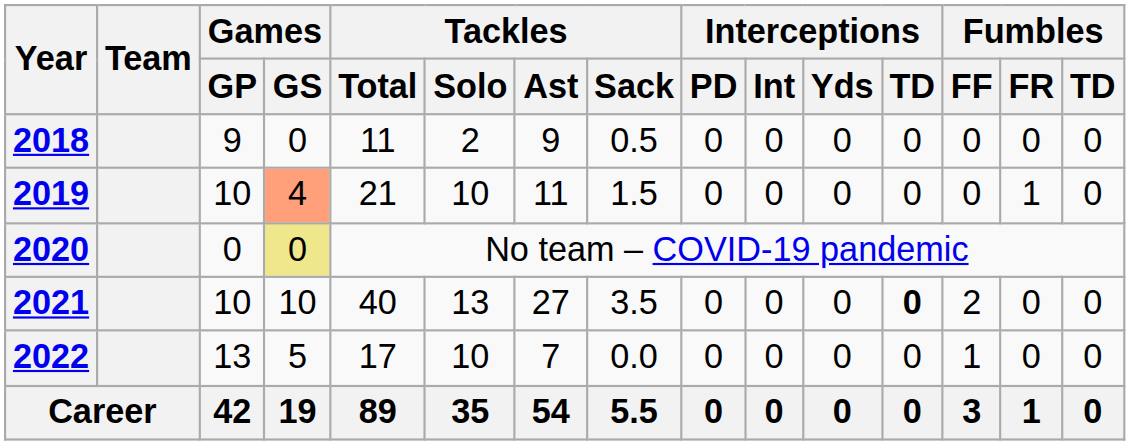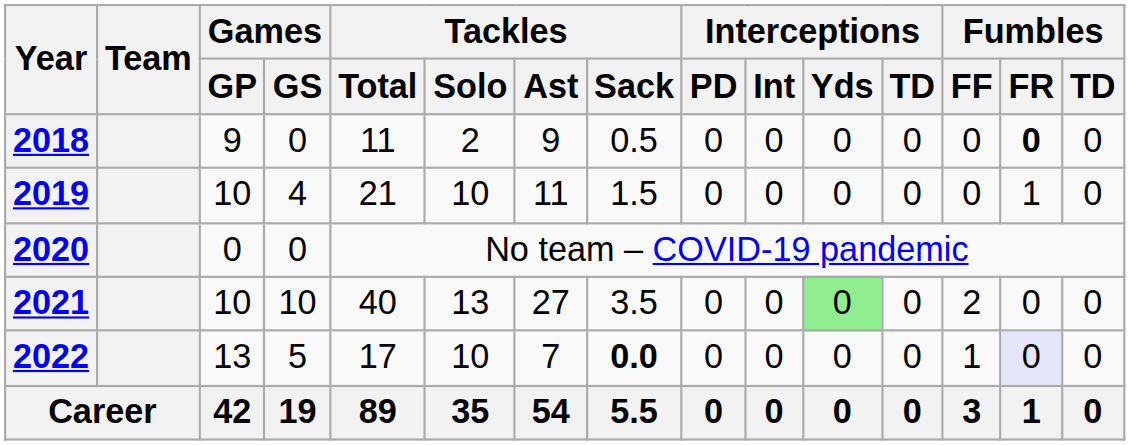(1031, 140) normal -> (1031, 140) bold
(298, 194) lightsalmon background -> (298, 194) no background
(298, 248) khaki background -> (298, 248) no background
(842, 303) no background -> (842, 303) lightgreen background
(912, 303) bold -> (912, 303) normal
(634, 357) normal -> (634, 357) bold
(1031, 357) no background -> (1031, 357) lavender background
